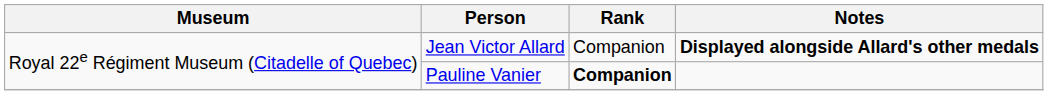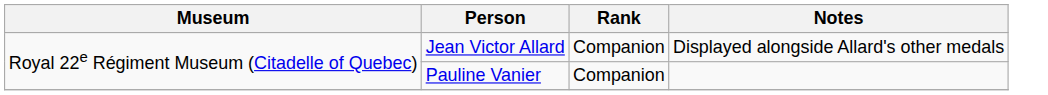(859, 47) bold -> (839, 47) normal
(622, 75) bold -> (619, 75) normal
